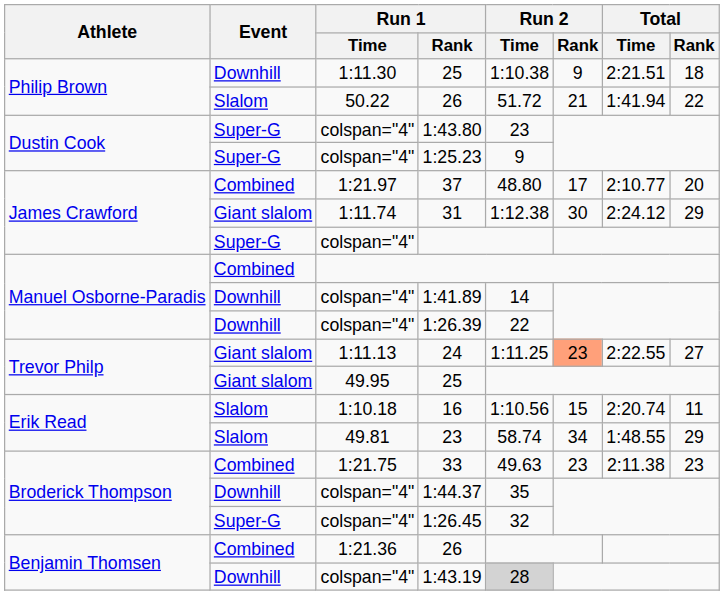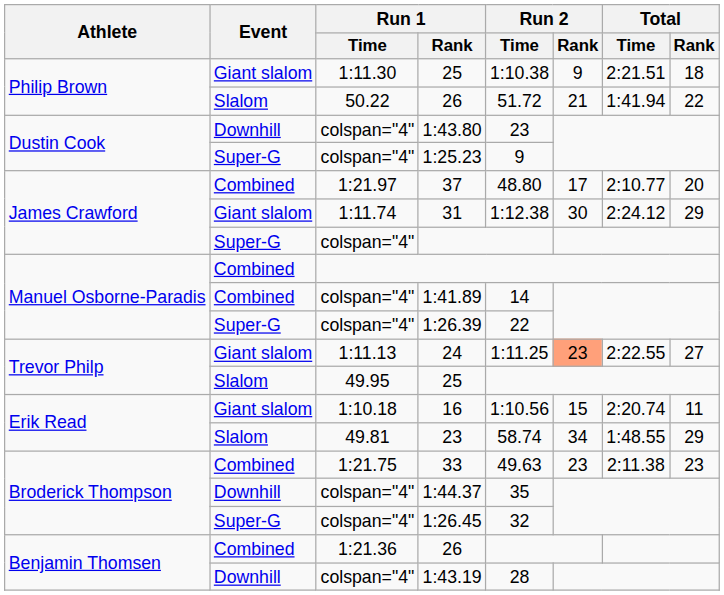(247, 73) Downhill -> (263, 73) Giant slalom
(247, 129) Super-G -> (247, 129) Downhill
(247, 297) Downhill -> (254, 297) Combined
(247, 325) Downhill -> (247, 325) Super-G
(263, 381) Giant slalom -> (241, 381) Slalom
(241, 409) Slalom -> (263, 409) Giant slalom
(519, 577) lightgrey background -> (519, 577) no background
